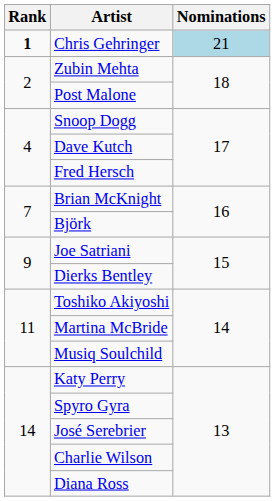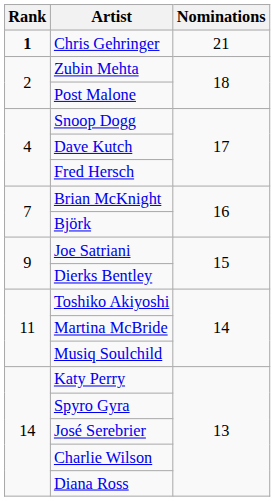(221, 43) lightblue background -> (221, 43) no background
